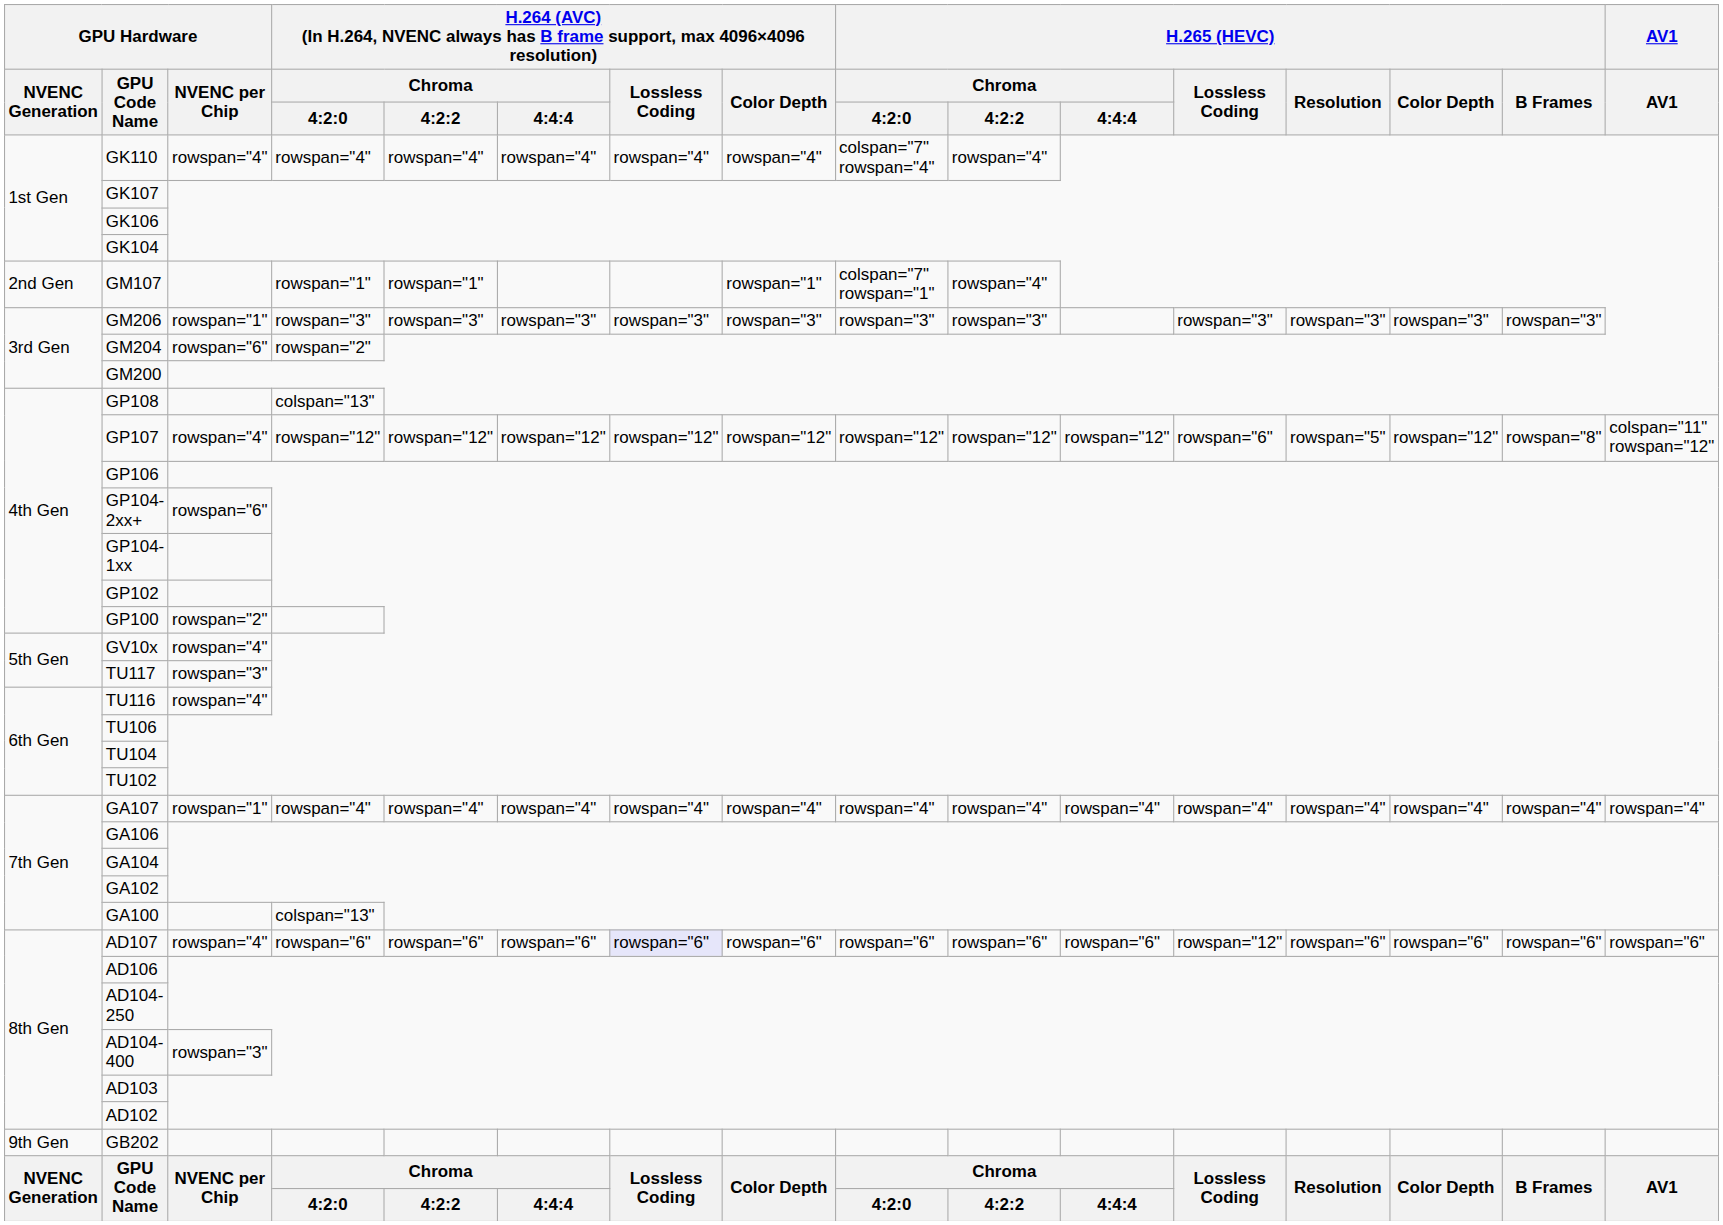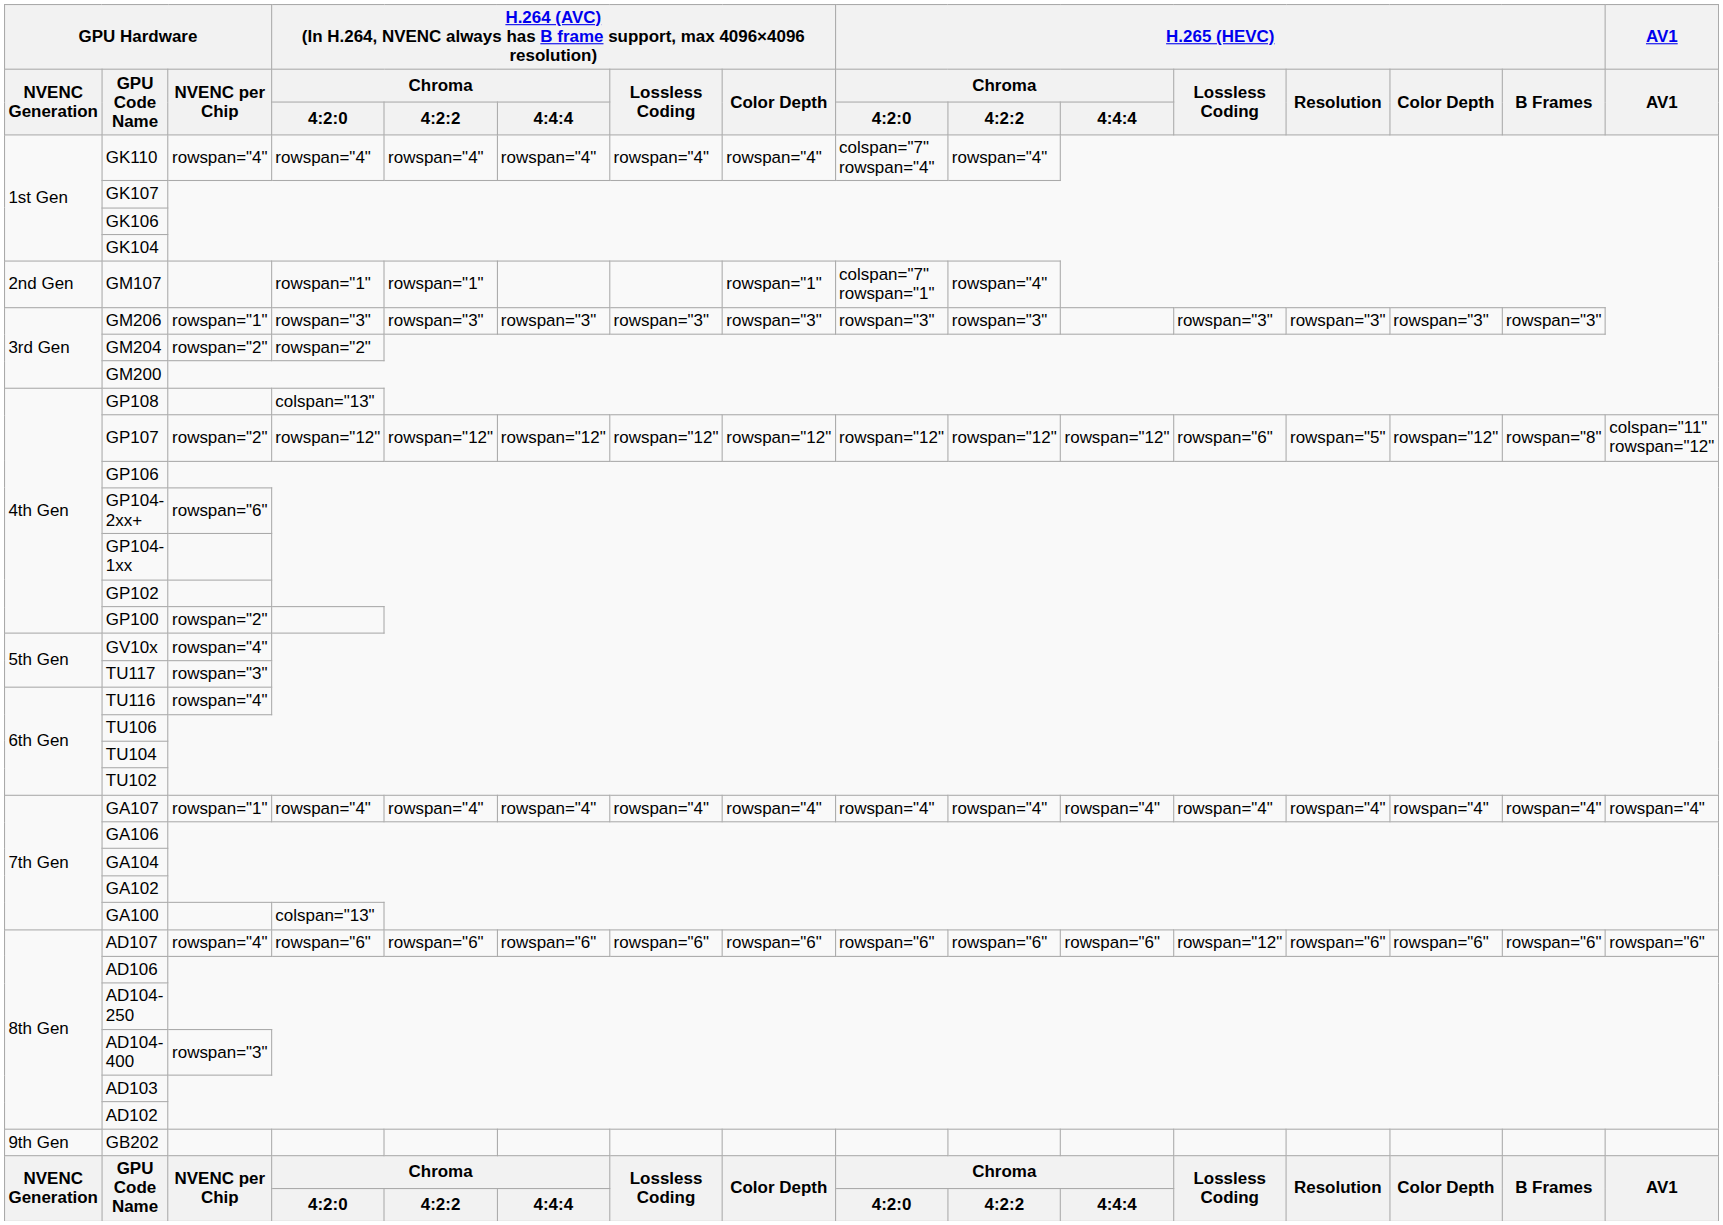(220, 347) rowspan="6" -> (220, 347) rowspan="2"
(220, 437) rowspan="4" -> (220, 437) rowspan="2"
(661, 942) lavender background -> (661, 942) no background
